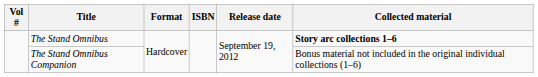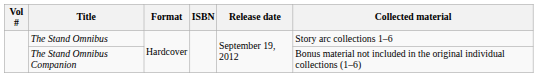(346, 38) bold -> (344, 38) normal
